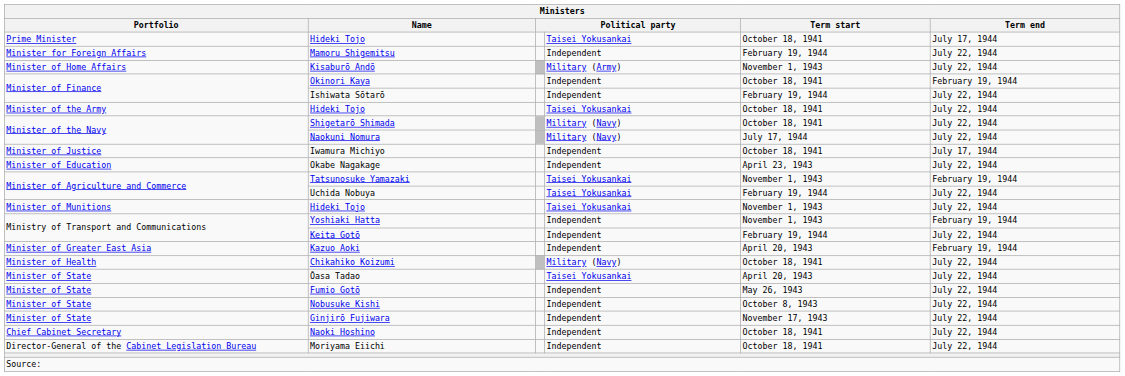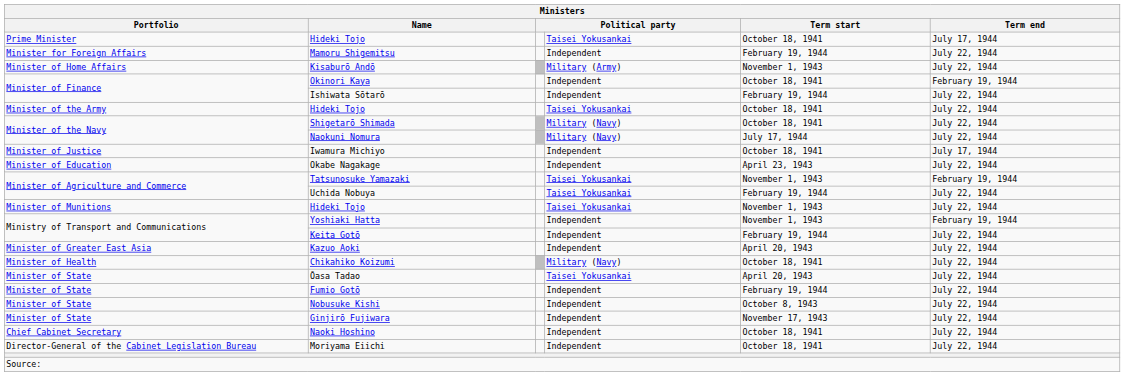(975, 248) February 19, 1944 -> (965, 248) July 22, 1944
(772, 290) May 26, 1943 -> (785, 290) February 19, 1944
